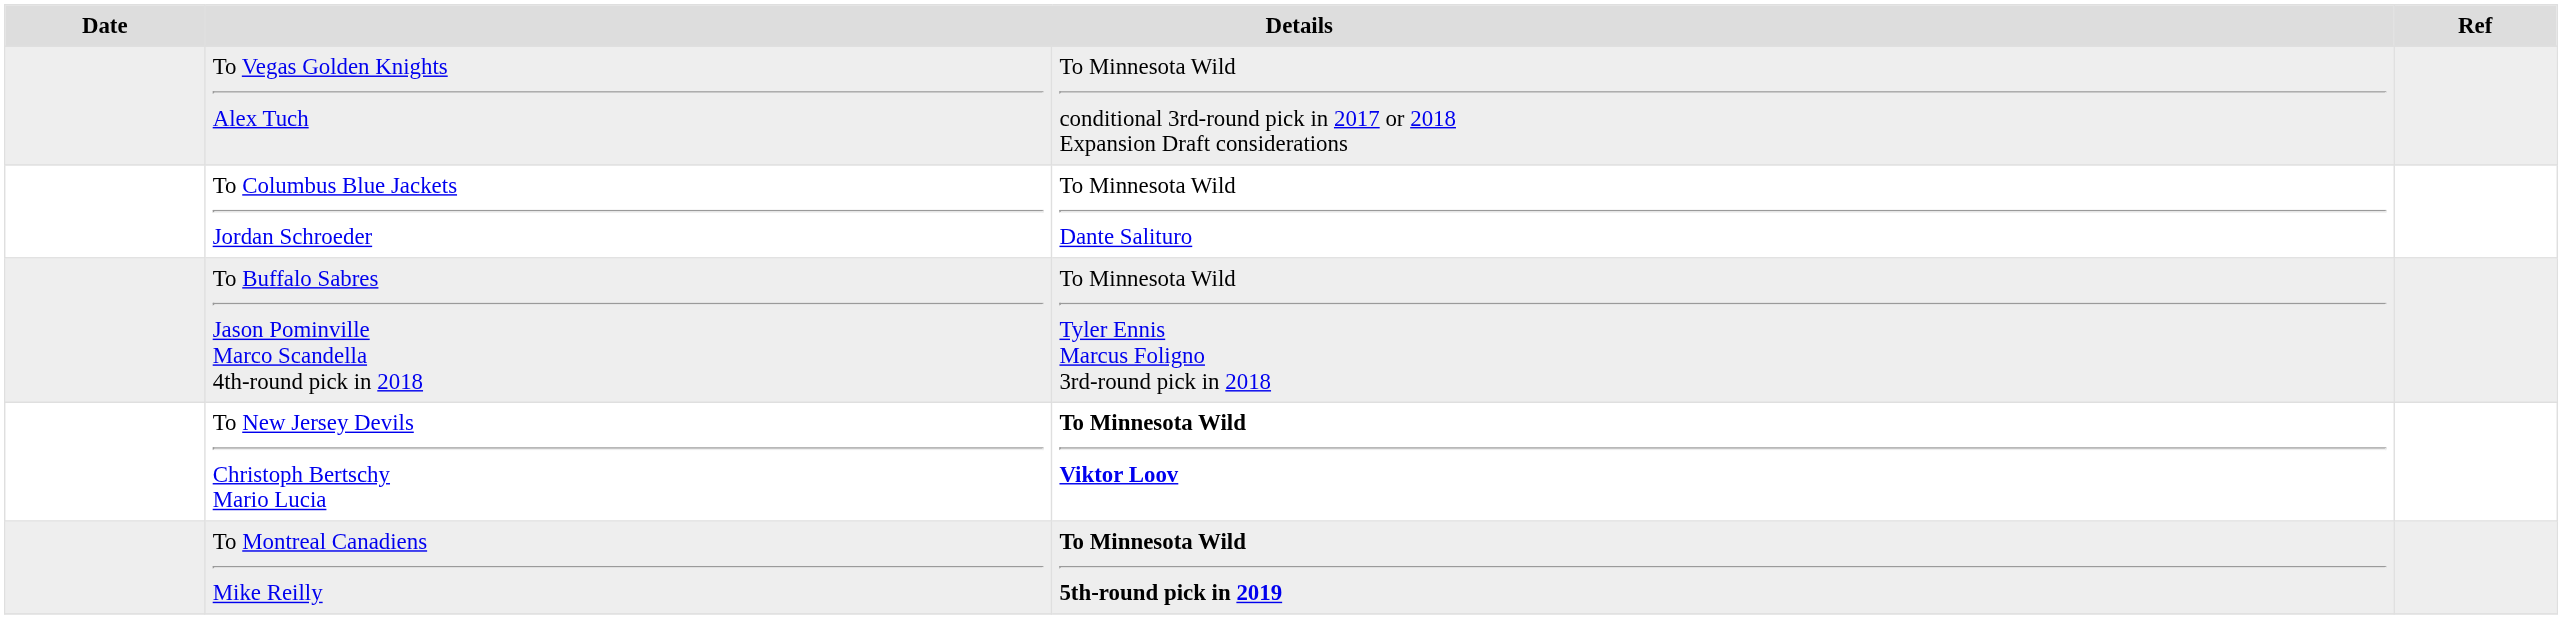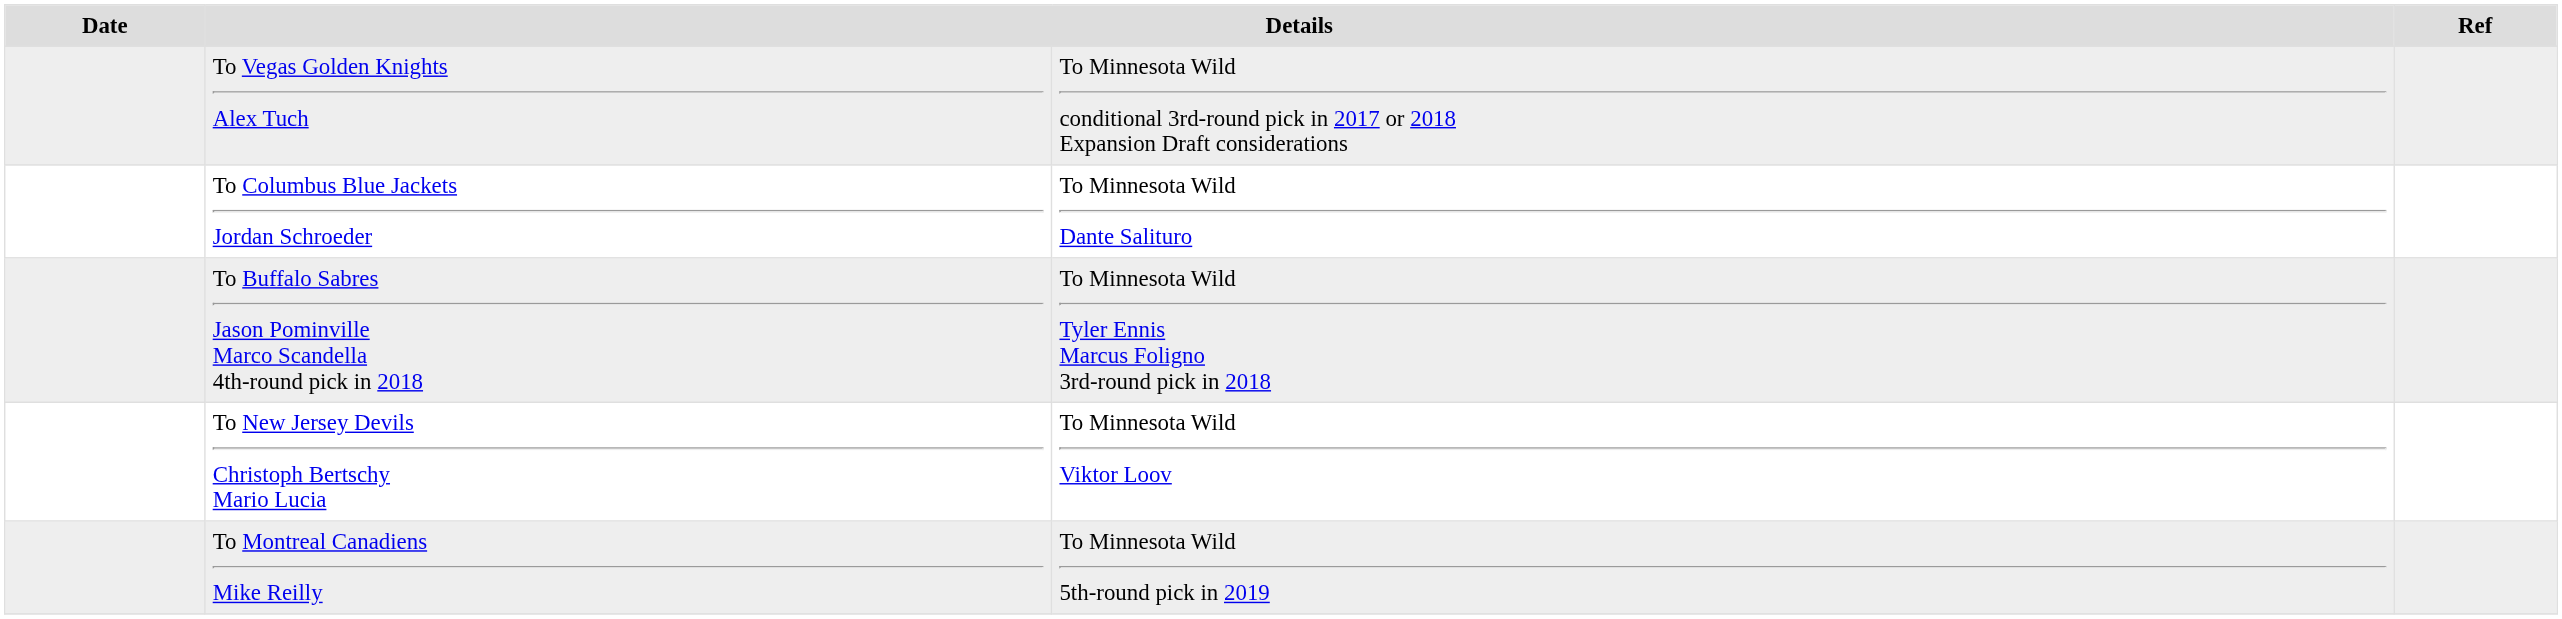(1723, 448) bold -> (1723, 448) normal
(1723, 567) bold -> (1723, 567) normal
